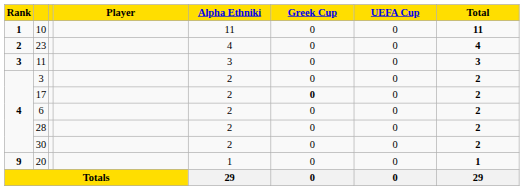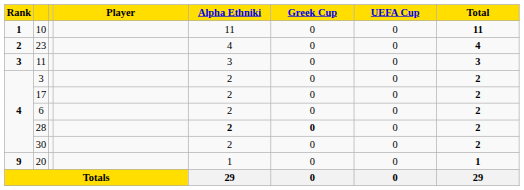(312, 95) bold -> (312, 95) normal
(230, 128) normal -> (230, 128) bold
(312, 128) normal -> (312, 128) bold
